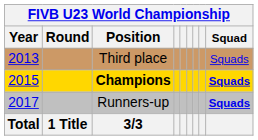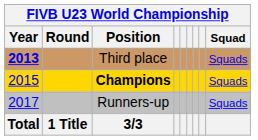(24, 59) normal -> (24, 59) bold
(229, 80) bold -> (228, 81) normal
(229, 102) bold -> (228, 103) normal
